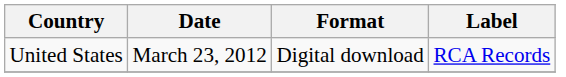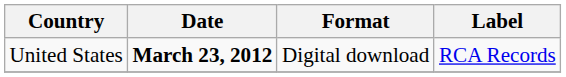(200, 54) normal -> (202, 54) bold
